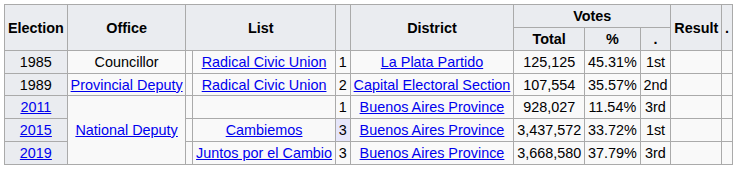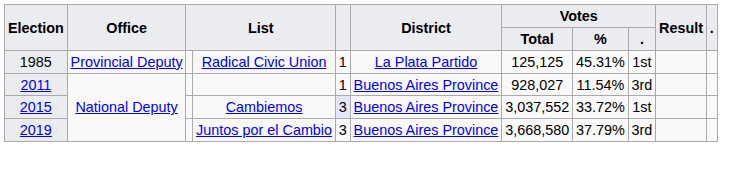(127, 62) Councillor -> (127, 62) Provincial Deputy
- row: (36, 85)
(549, 130) 3,437,572 -> (537, 107) 3,037,552
